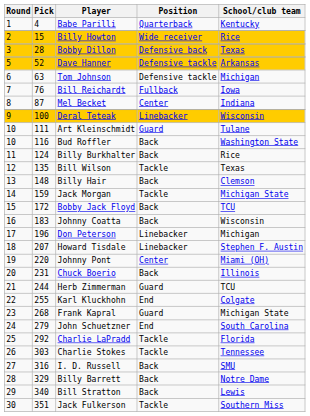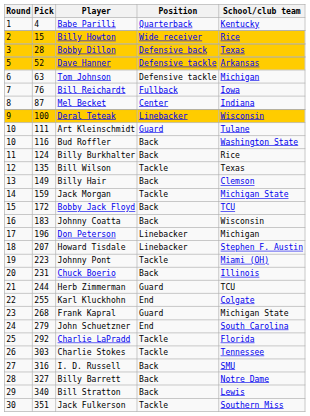(42, 182) 148 -> (42, 182) 149
(42, 260) 220 -> (42, 260) 223
(154, 260) Center -> (154, 260) Tackle
(42, 379) 329 -> (42, 379) 327
